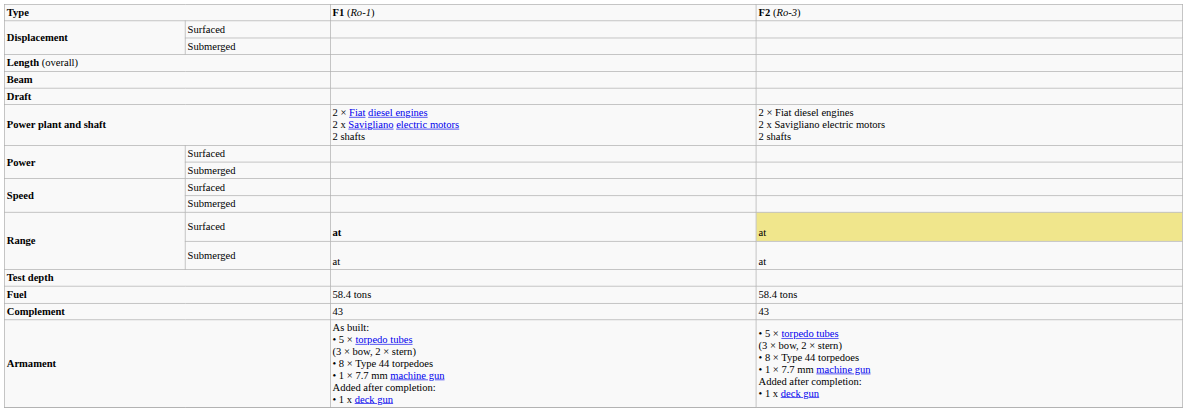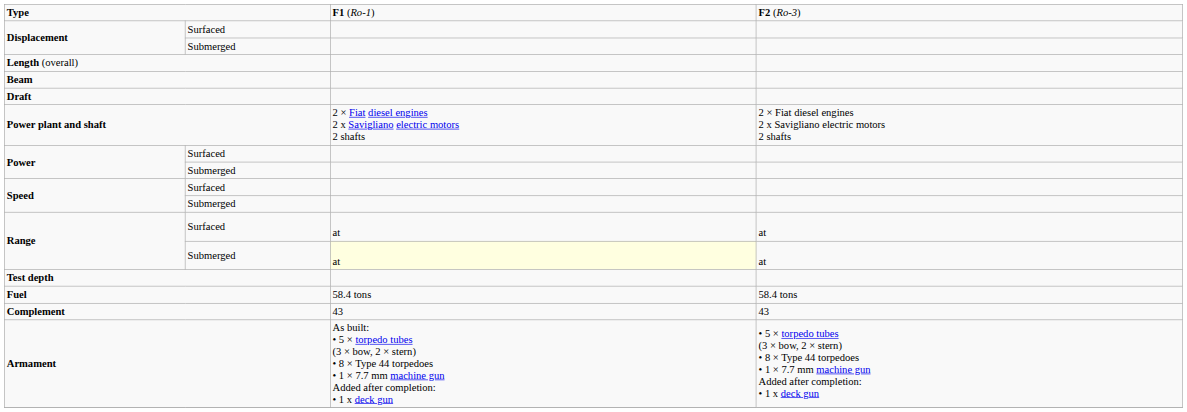(337, 232) bold -> (336, 232) normal
(762, 232) khaki background -> (762, 232) no background
(336, 261) no background -> (336, 261) lightyellow background
